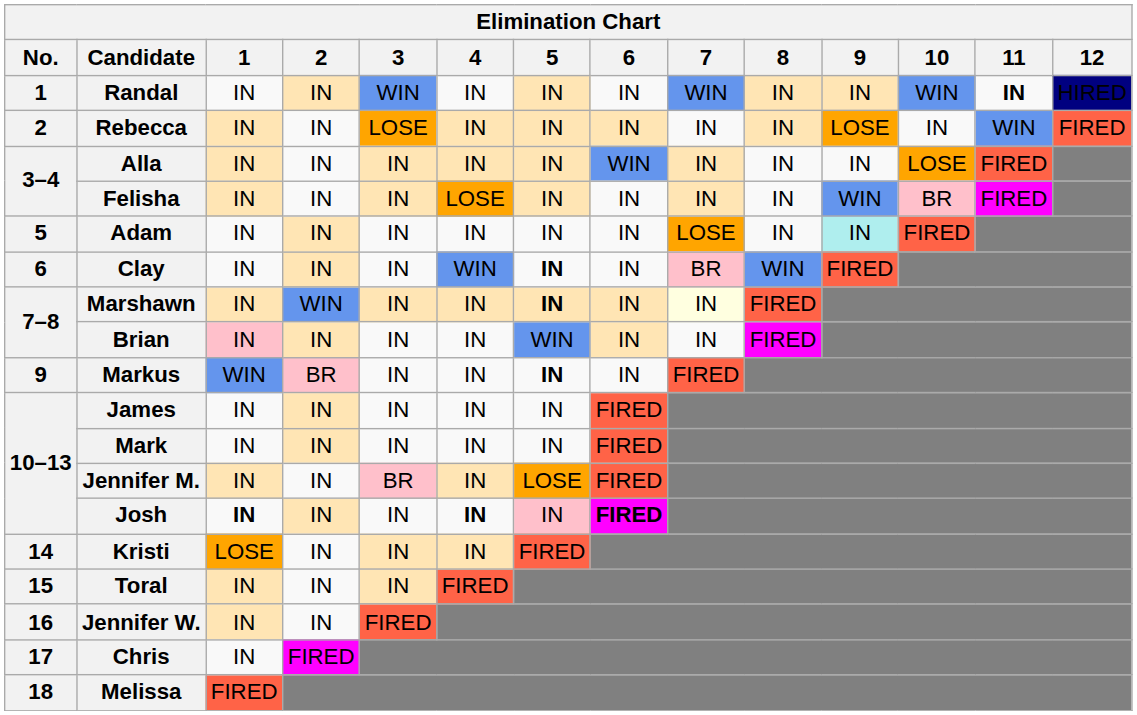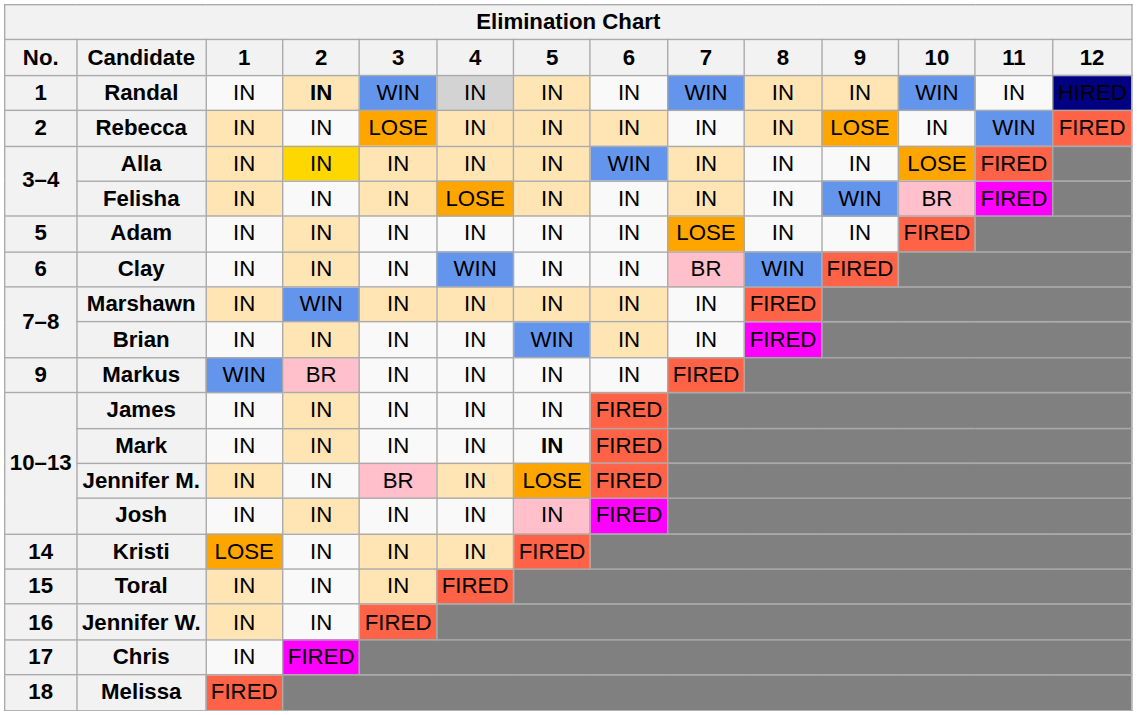(321, 92) normal -> (321, 92) bold
(475, 92) no background -> (475, 92) lightgrey background
(1014, 92) bold -> (1014, 92) normal
(321, 163) no background -> (321, 163) gold background
(860, 233) paleturquoise background -> (860, 233) no background
(552, 269) bold -> (552, 269) normal
(552, 304) bold -> (552, 304) normal
(706, 304) lightyellow background -> (706, 304) no background
(244, 339) pink background -> (244, 339) no background
(552, 374) bold -> (552, 374) normal
(552, 445) normal -> (552, 445) bold
(244, 515) bold -> (244, 515) normal
(475, 515) bold -> (475, 515) normal
(629, 515) bold -> (629, 515) normal
